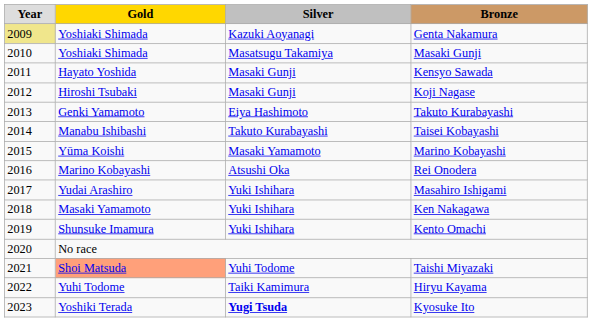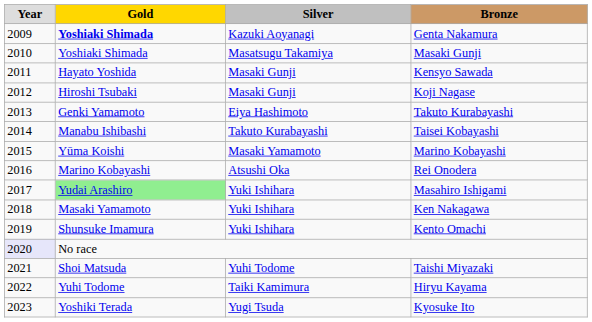(20, 33) khaki background -> (20, 33) no background
(103, 33) normal -> (106, 33) bold
(95, 190) no background -> (95, 190) lightgreen background
(20, 248) no background -> (20, 248) lavender background
(92, 268) lightsalmon background -> (92, 268) no background
(258, 307) bold -> (256, 307) normal
